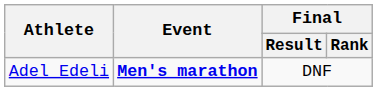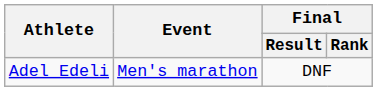(187, 72) bold -> (187, 72) normal
